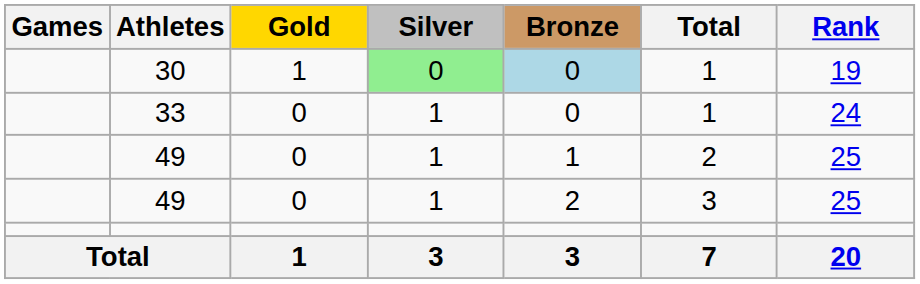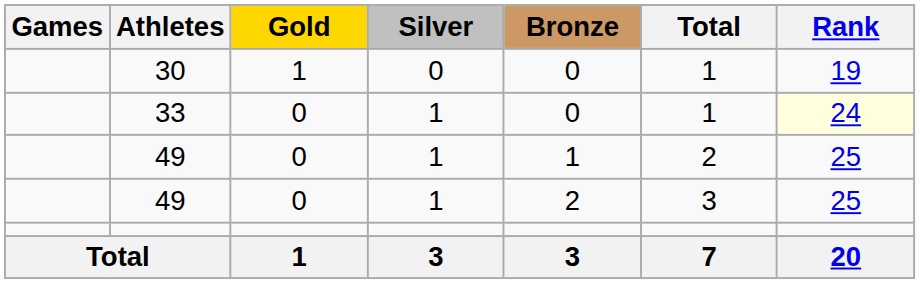(436, 71) lightgreen background -> (436, 71) no background
(573, 71) lightblue background -> (573, 71) no background
(846, 114) no background -> (846, 114) lightyellow background
